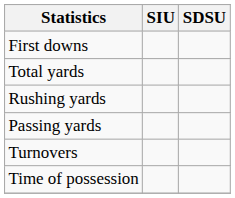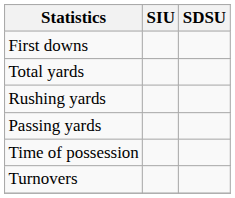rows swapped: (43, 152) <-> (74, 179)
